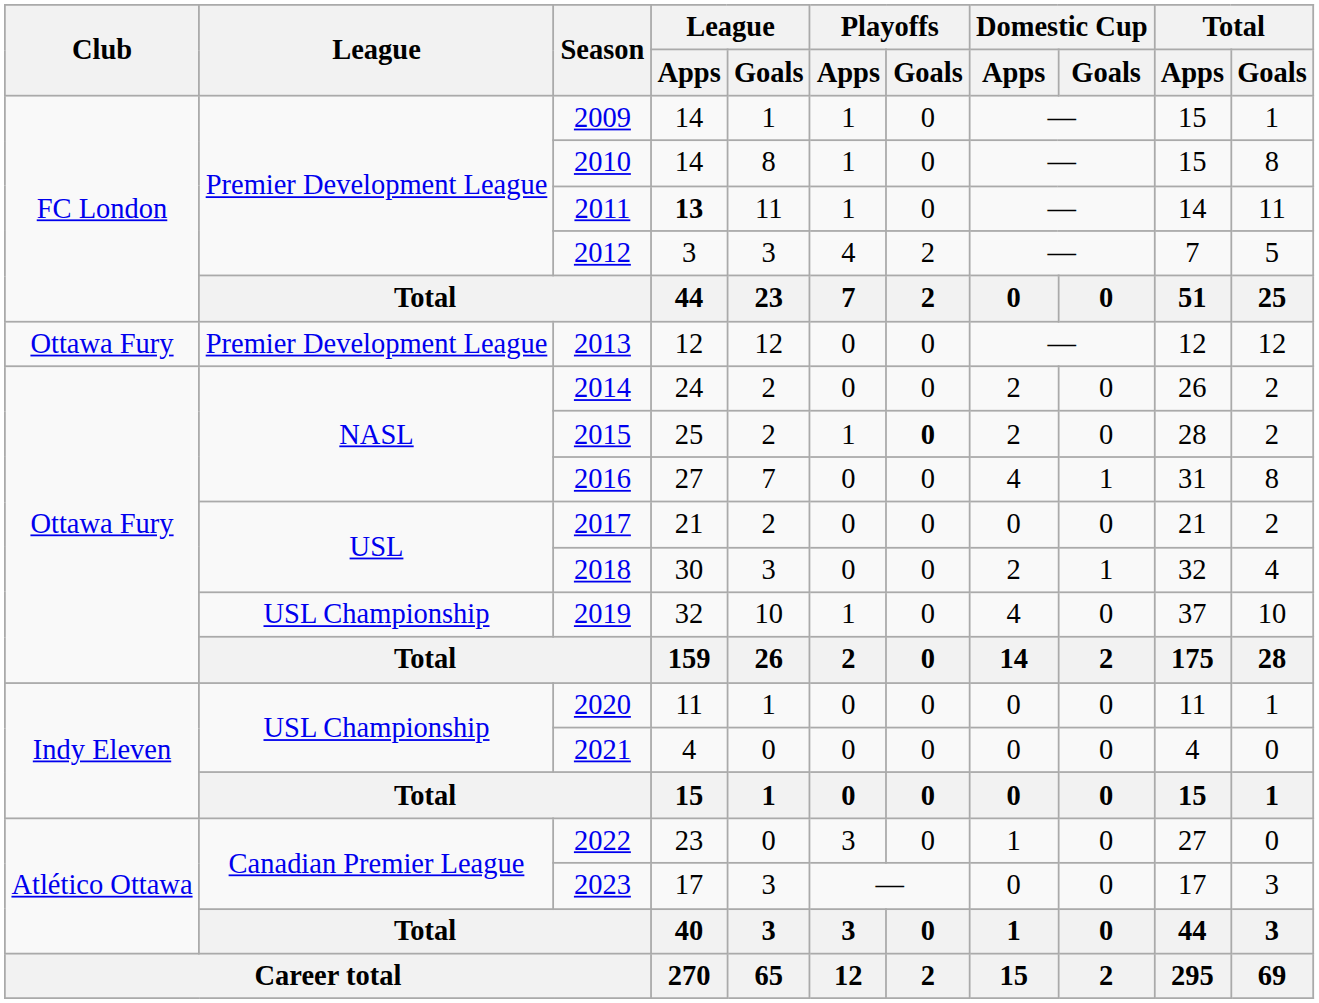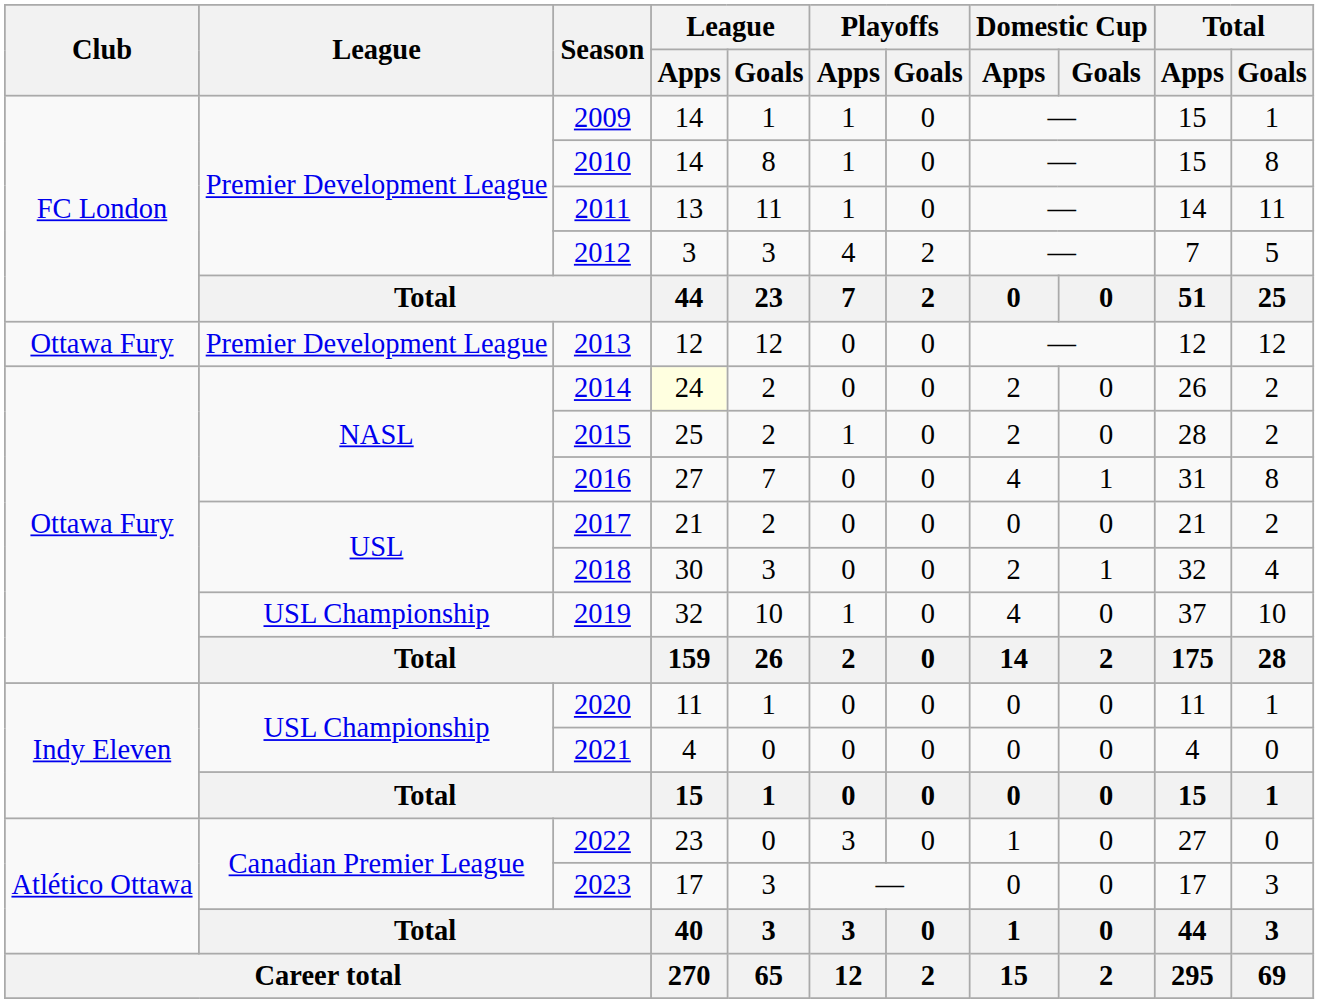(689, 207) bold -> (689, 207) normal
(689, 388) no background -> (689, 388) lightyellow background
(928, 433) bold -> (928, 433) normal
